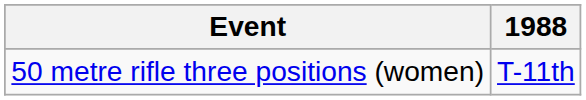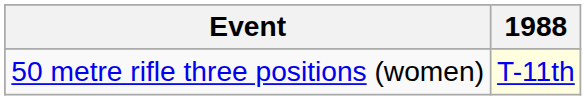(536, 71) no background -> (536, 71) lightyellow background
